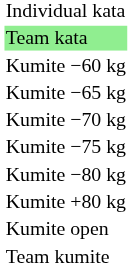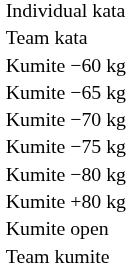(47, 38) lightgreen background -> (47, 38) no background
